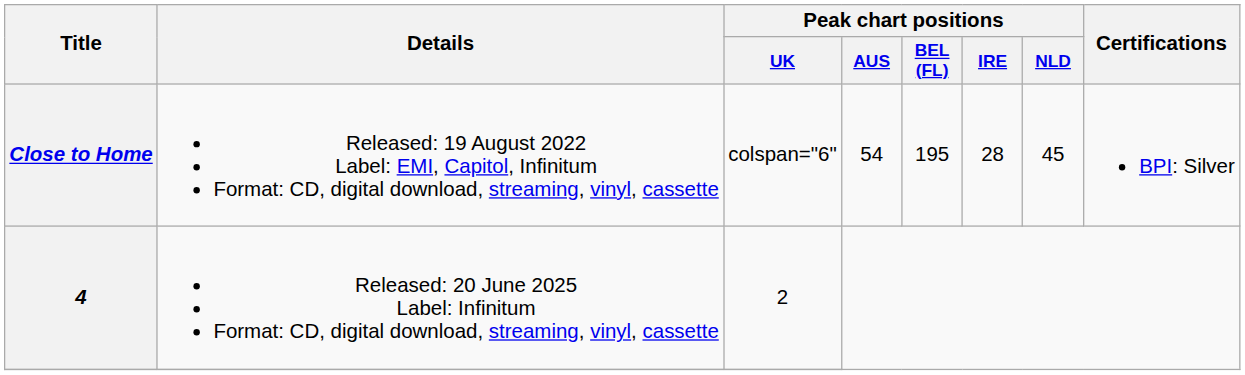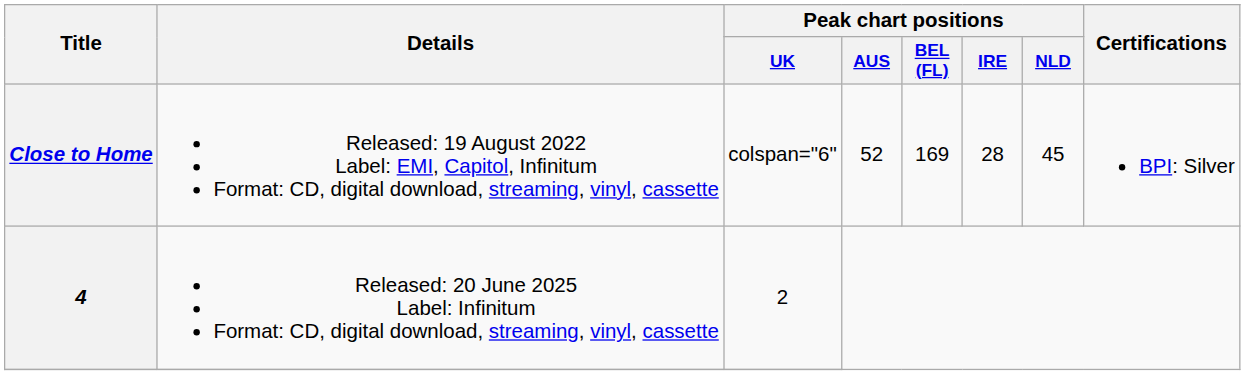(872, 154) 54 -> (872, 154) 52
(932, 154) 195 -> (932, 154) 169
